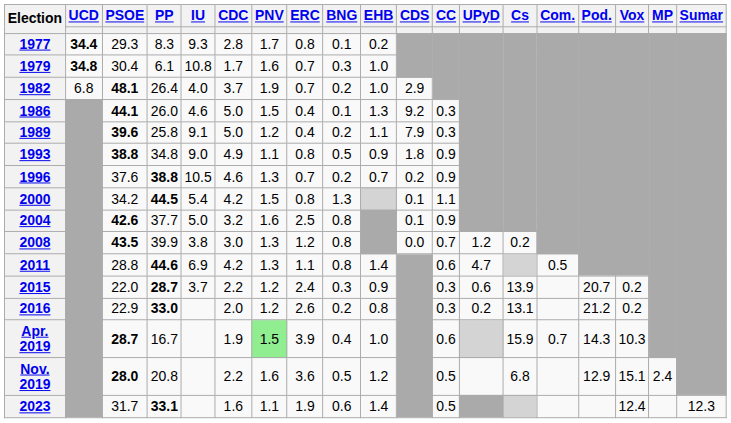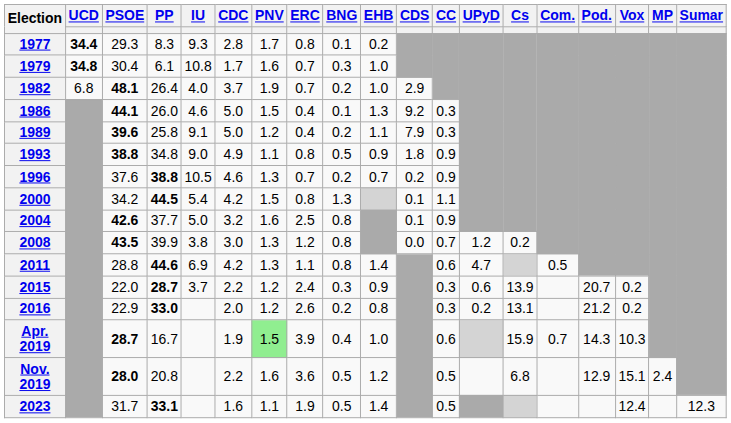(342, 407) 0.6 -> (342, 407) 0.5
